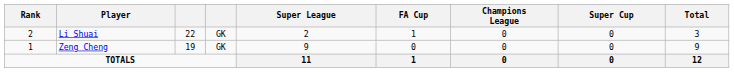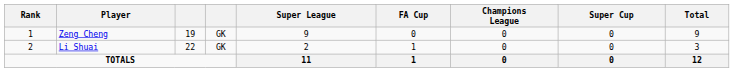rows swapped: (83, 47) <-> (78, 34)
